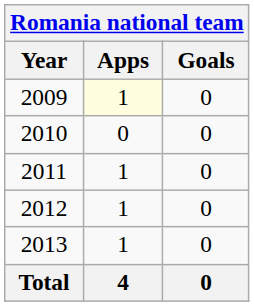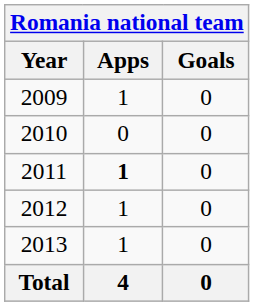(123, 97) lightyellow background -> (123, 97) no background
(123, 171) normal -> (123, 171) bold
